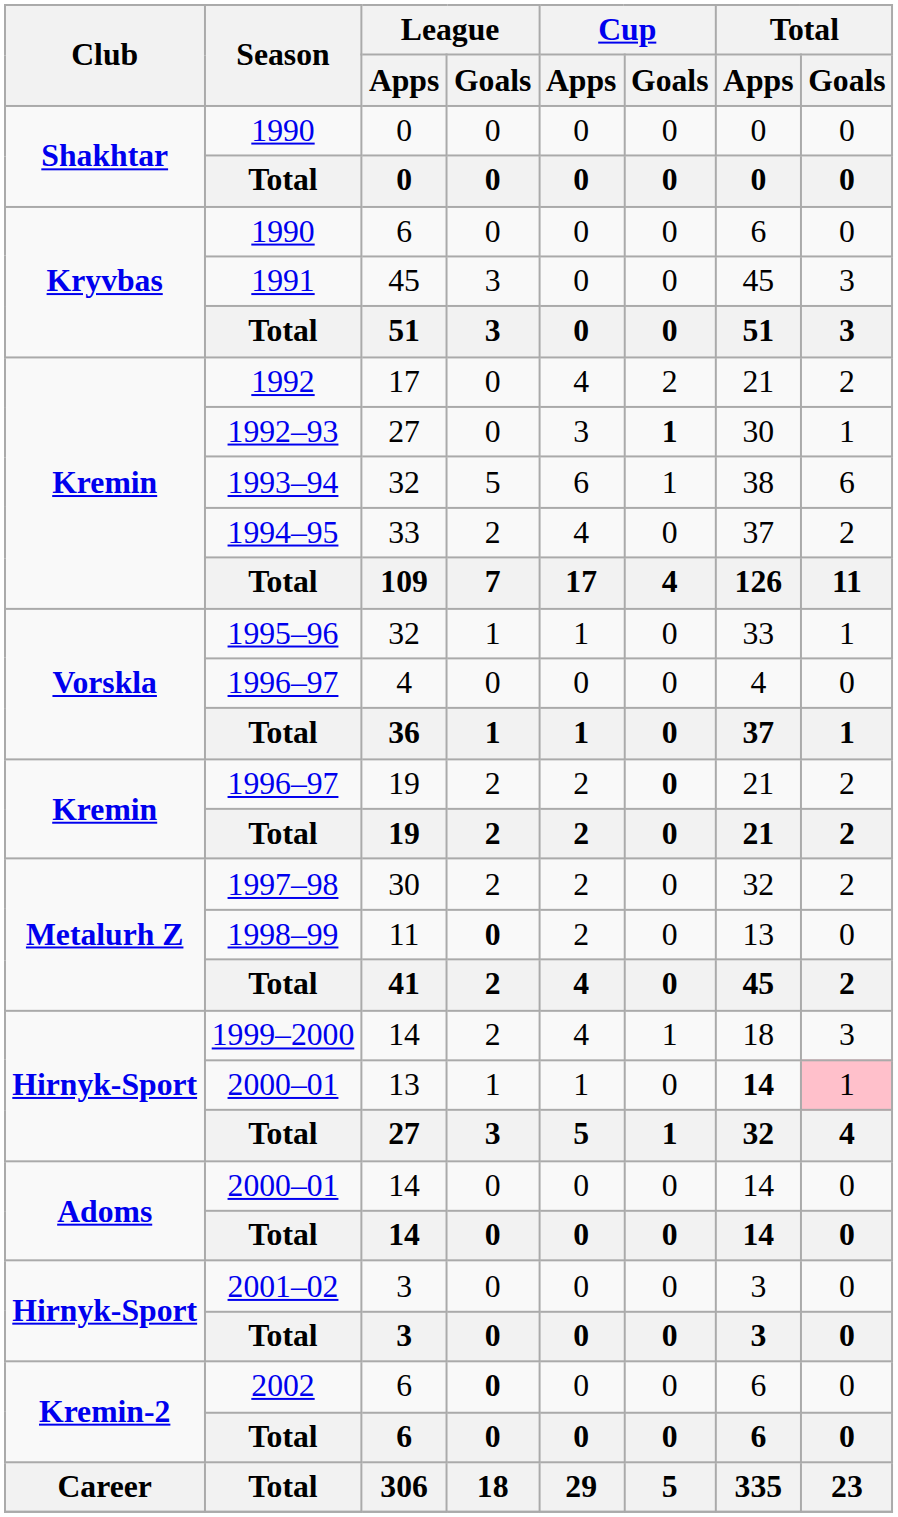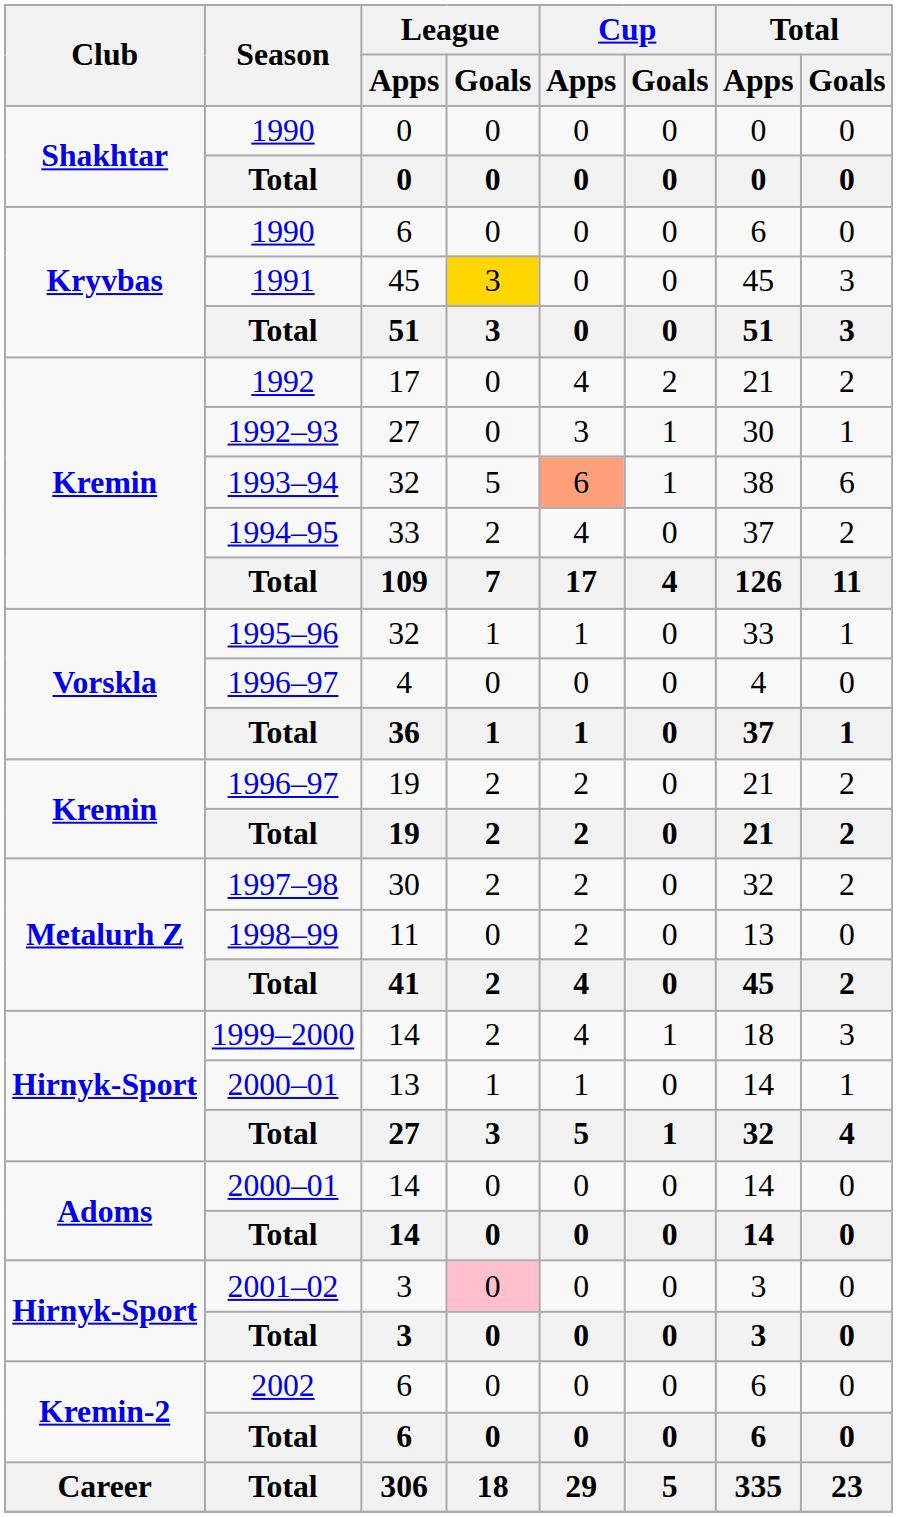(493, 280) no background -> (493, 280) gold background
(670, 431) bold -> (670, 431) normal
(581, 481) no background -> (581, 481) lightsalmon background
(670, 783) bold -> (670, 783) normal
(493, 933) bold -> (493, 933) normal
(758, 1084) bold -> (758, 1084) normal
(847, 1084) pink background -> (847, 1084) no background
(493, 1285) no background -> (493, 1285) pink background
(493, 1386) bold -> (493, 1386) normal
